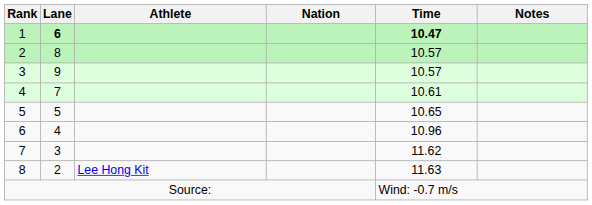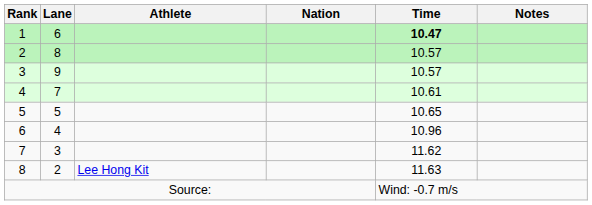(57, 33) bold -> (57, 33) normal
